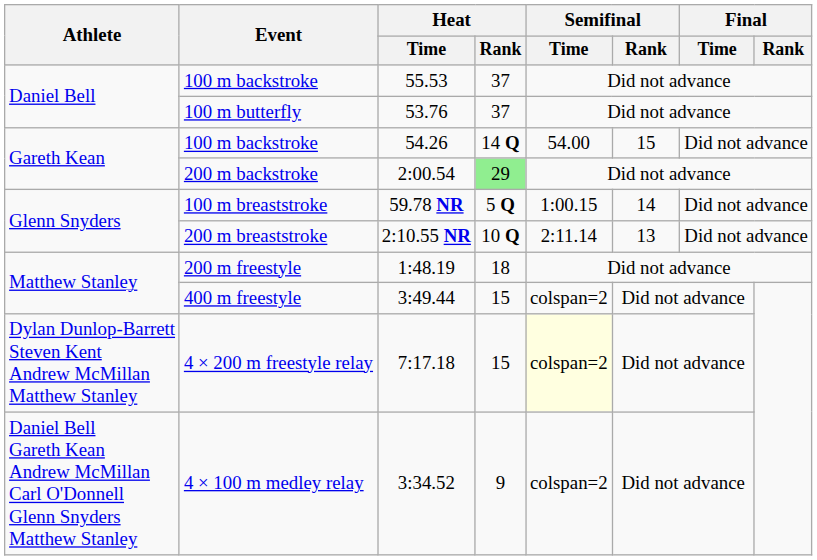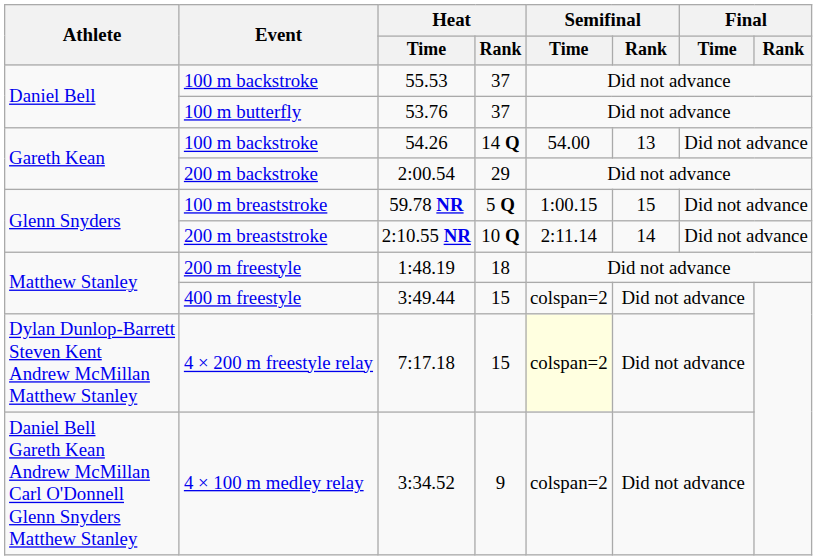(646, 143) 15 -> (646, 143) 13
(500, 174) lightgreen background -> (500, 174) no background
(646, 205) 14 -> (646, 205) 15
(646, 236) 13 -> (646, 236) 14
